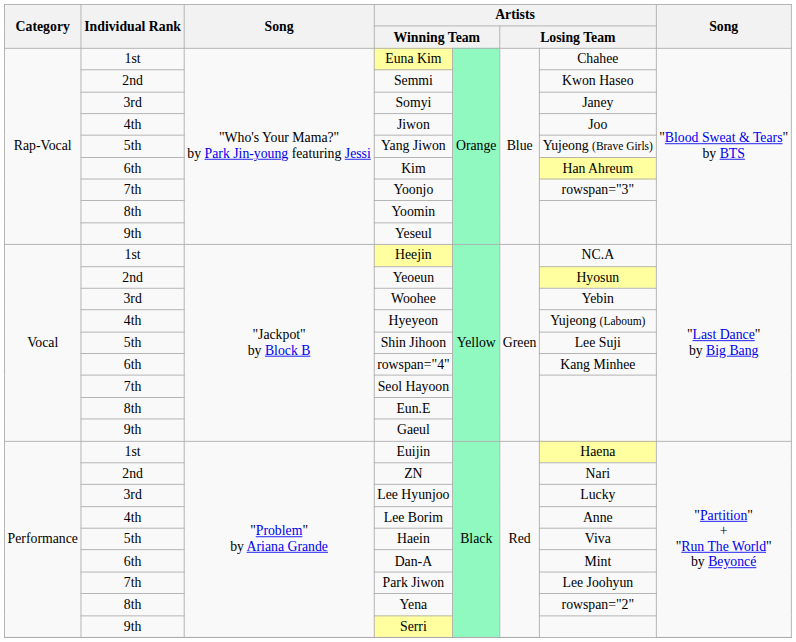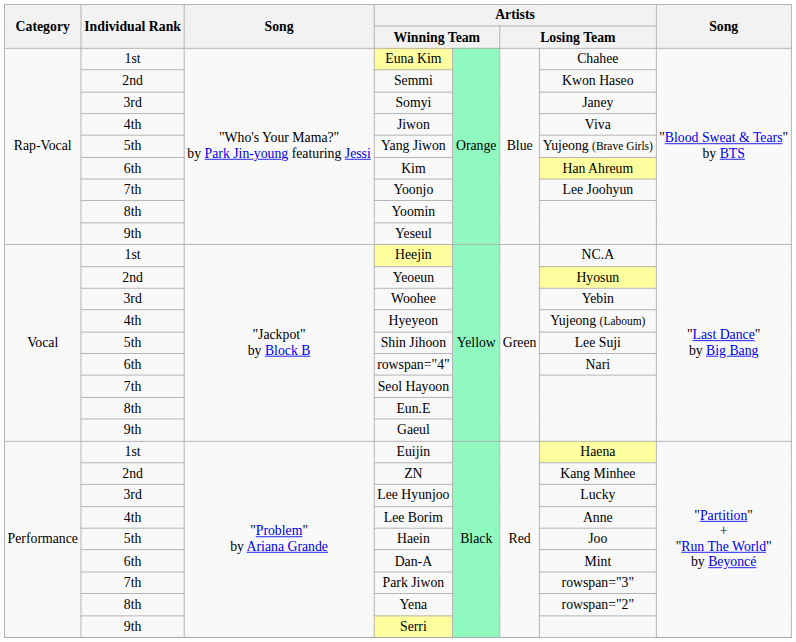(598, 124) Joo -> (598, 124) Viva
(598, 189) rowspan="3" -> (598, 189) Lee Joohyun
(598, 364) Kang Minhee -> (598, 364) Nari
(598, 473) Nari -> (598, 473) Kang Minhee
(598, 539) Viva -> (598, 539) Joo
(598, 582) Lee Joohyun -> (598, 582) rowspan="3"
